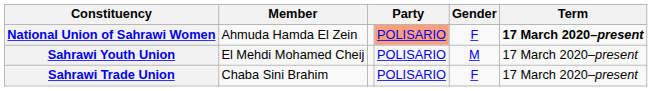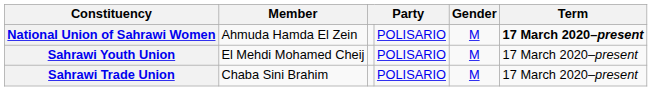(411, 34) lightsalmon background -> (411, 34) no background
(474, 34) F -> (474, 34) M
(474, 75) F -> (474, 75) M
